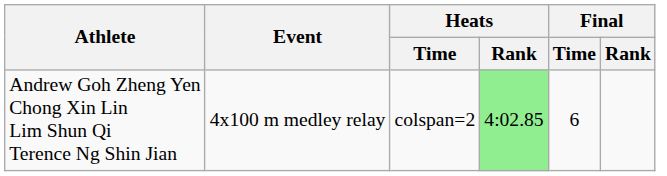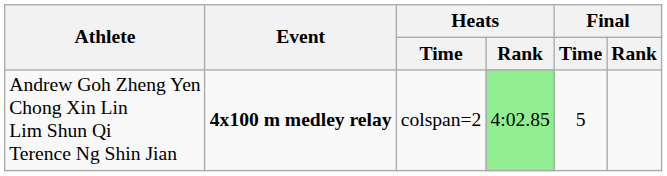(298, 120) normal -> (301, 120) bold
(574, 120) 6 -> (581, 120) 5
